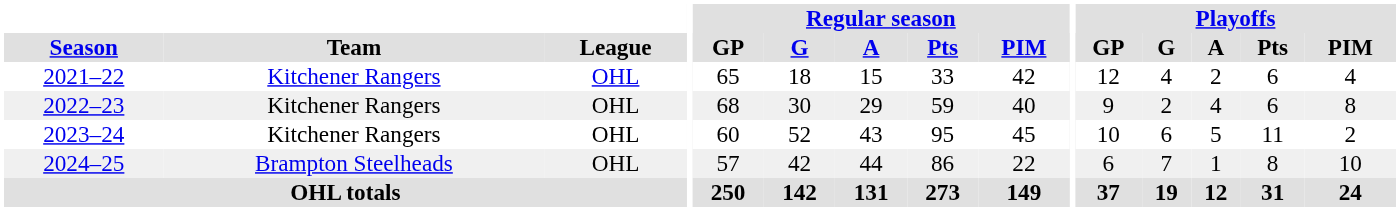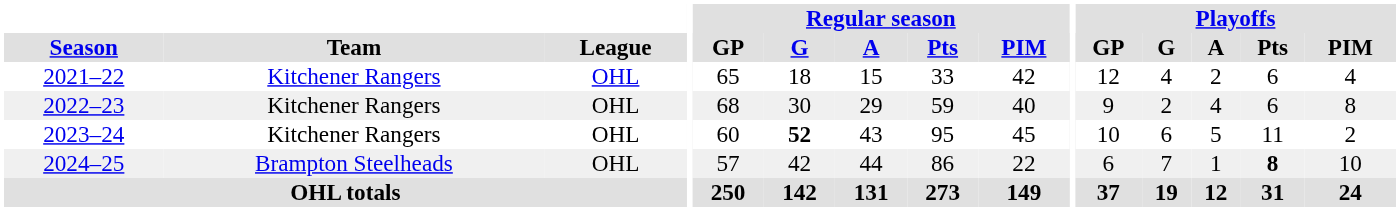(800, 134) normal -> (800, 134) bold
(1273, 163) normal -> (1273, 163) bold
